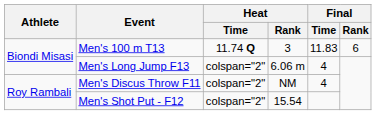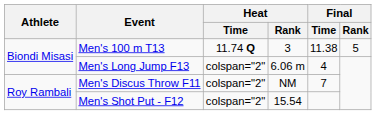(324, 48) 11.83 -> (324, 48) 11.38
(356, 48) 6 -> (356, 48) 5
(324, 84) 4 -> (324, 84) 7
